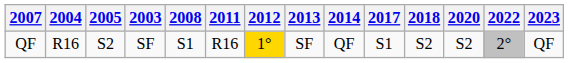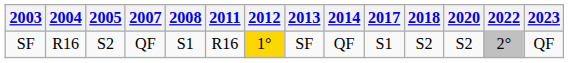columns swapped: (145, 17) <-> (26, 17)
